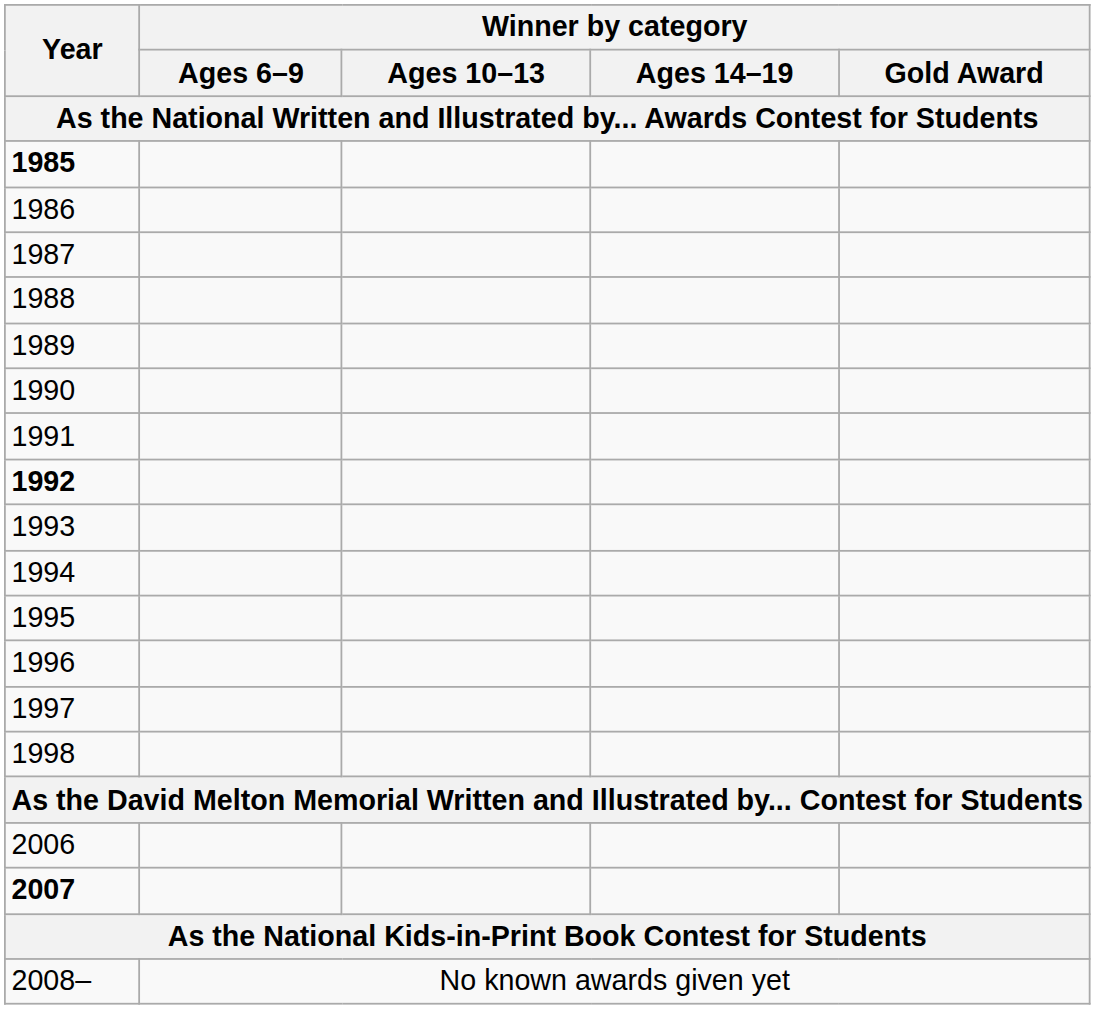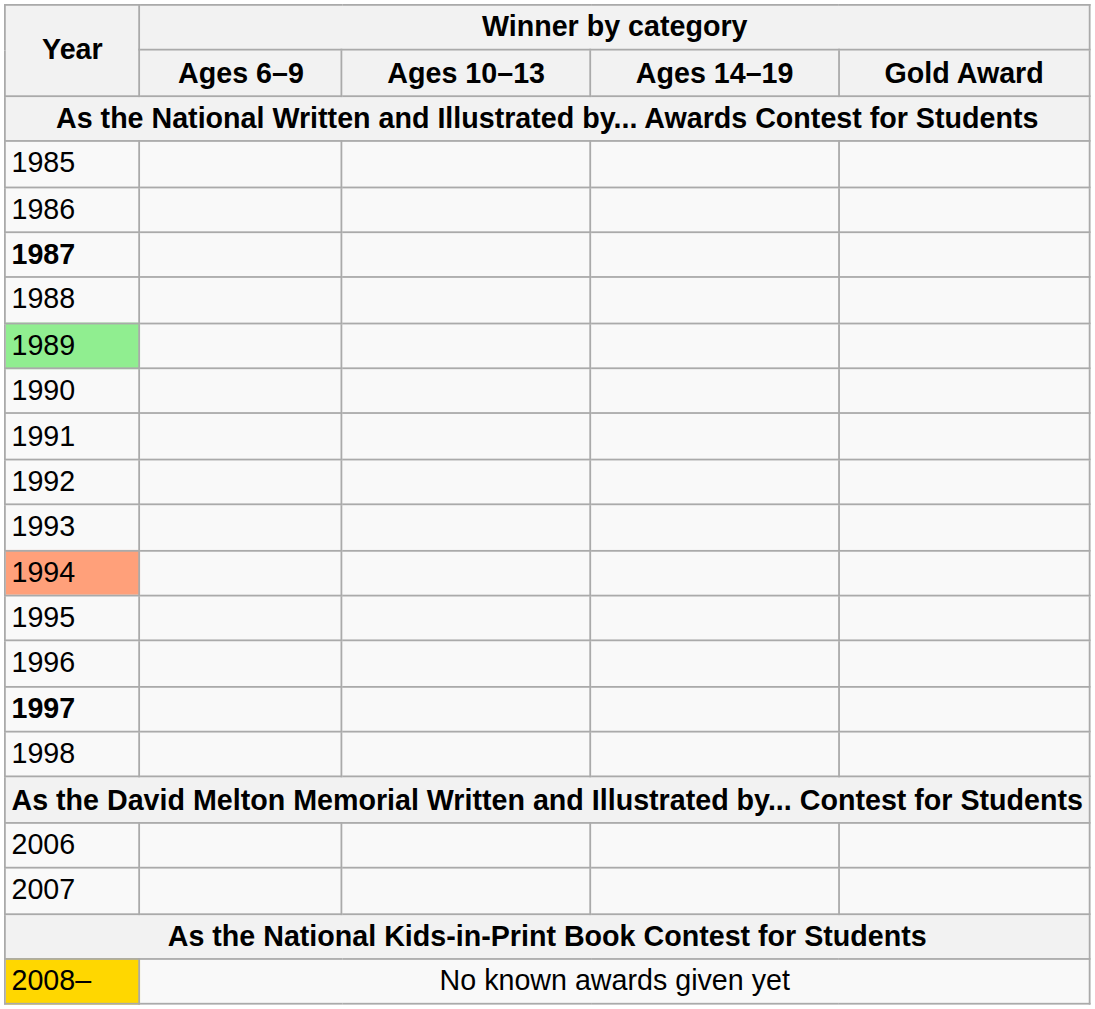(43, 163) bold -> (43, 163) normal
(43, 254) normal -> (43, 254) bold
(43, 345) no background -> (43, 345) lightgreen background
(43, 481) bold -> (43, 481) normal
(43, 572) no background -> (43, 572) lightsalmon background
(43, 708) normal -> (43, 708) bold
(43, 890) bold -> (43, 890) normal
(51, 981) no background -> (51, 981) gold background
